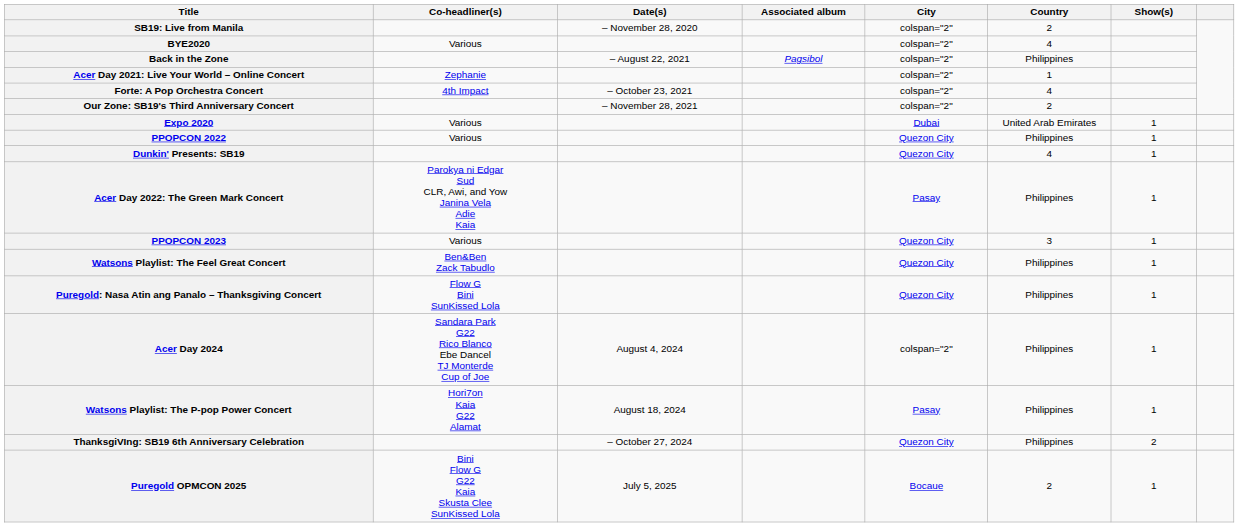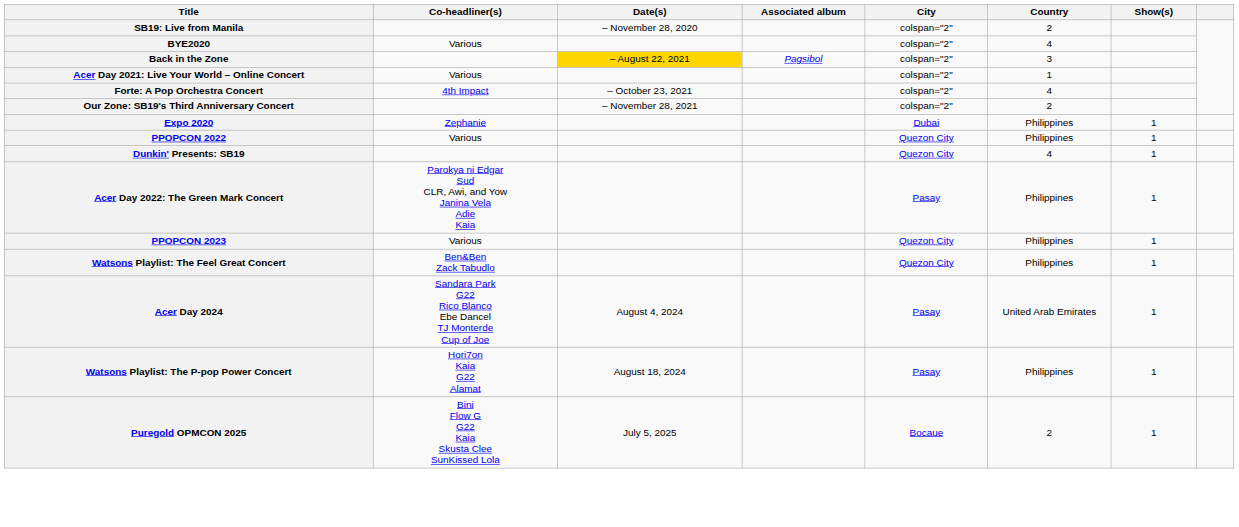(650, 59) no background -> (650, 59) gold background
(1049, 59) Philippines -> (1049, 59) 3
(465, 75) Zephanie -> (465, 75) Various
(465, 122) Various -> (465, 122) Zephanie
(1049, 122) United Arab Emirates -> (1049, 122) Philippines
(1049, 241) 3 -> (1049, 241) Philippines
- row: (189, 295)
(926, 349) colspan="2" -> (926, 311) Pasay
(1049, 349) Philippines -> (1049, 311) United Arab Emirates
- row: (189, 442)
